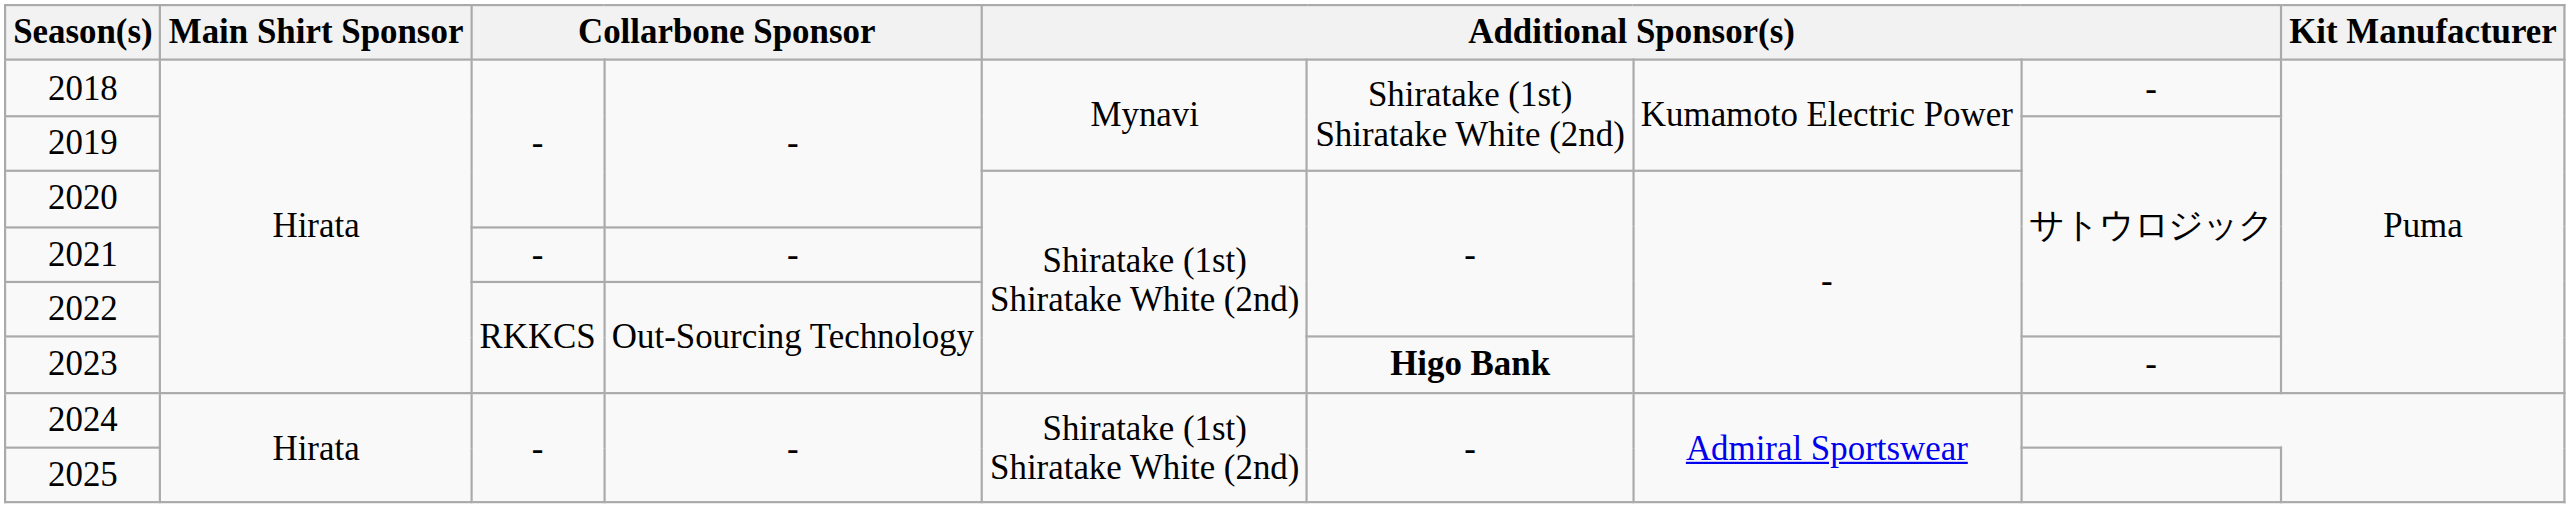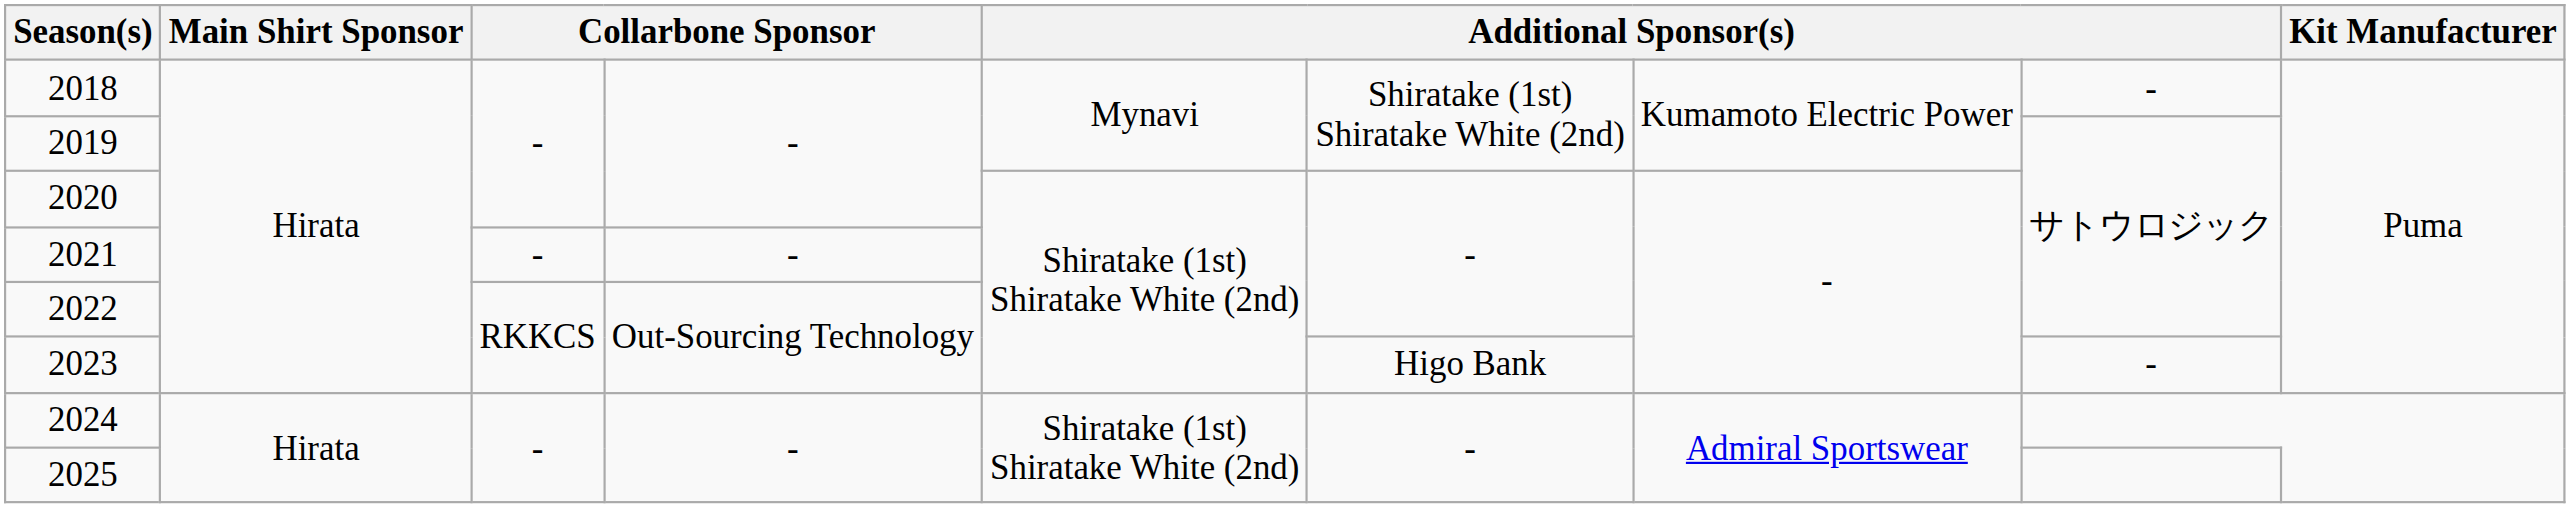(1470, 364) bold -> (1470, 364) normal
